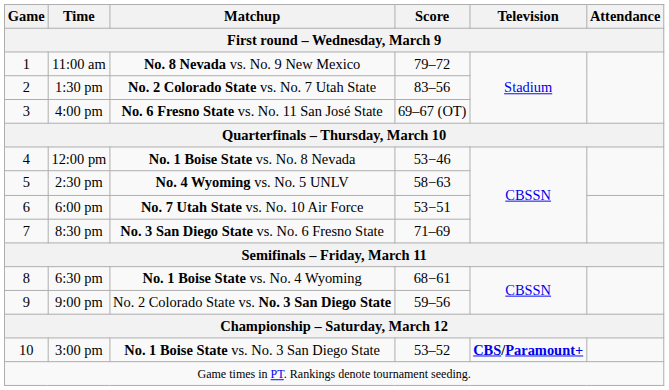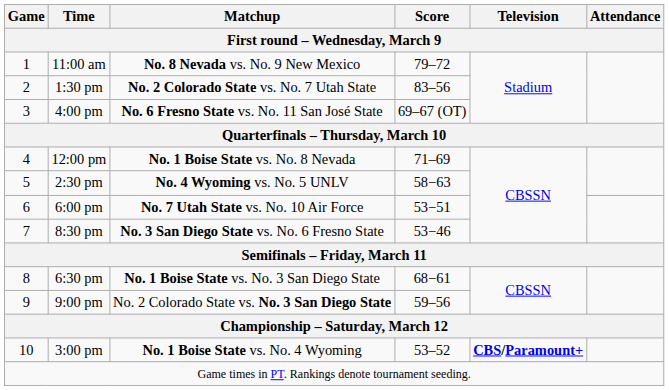(432, 159) 53−46 -> (432, 159) 71–69
(432, 230) 71–69 -> (432, 230) 53−46
(252, 278) No. 1 Boise State vs. No. 4 Wyoming -> (252, 278) No. 1 Boise State vs. No. 3 San Diego State
(252, 349) No. 1 Boise State vs. No. 3 San Diego State -> (252, 349) No. 1 Boise State vs. No. 4 Wyoming
